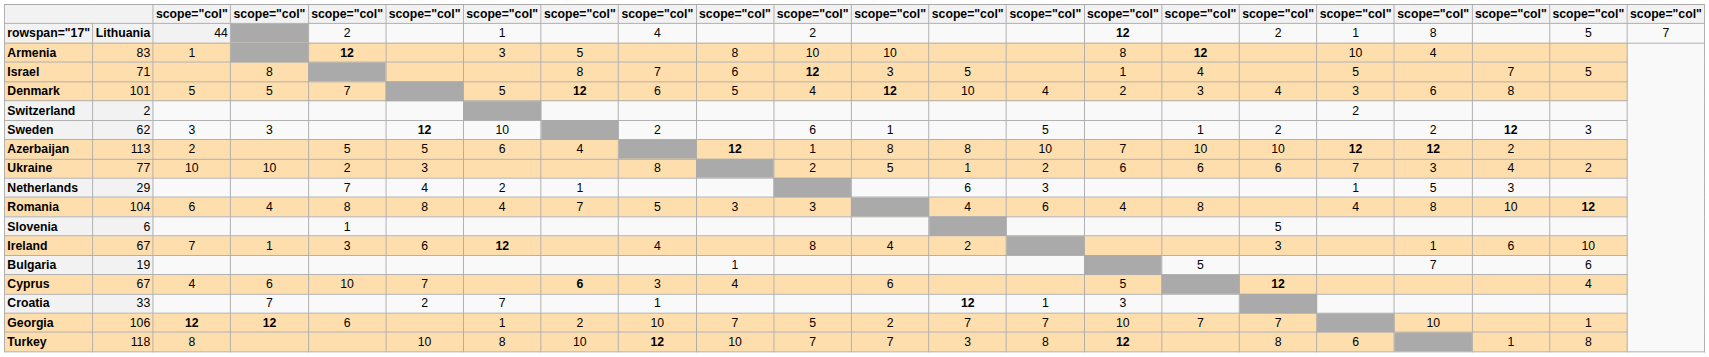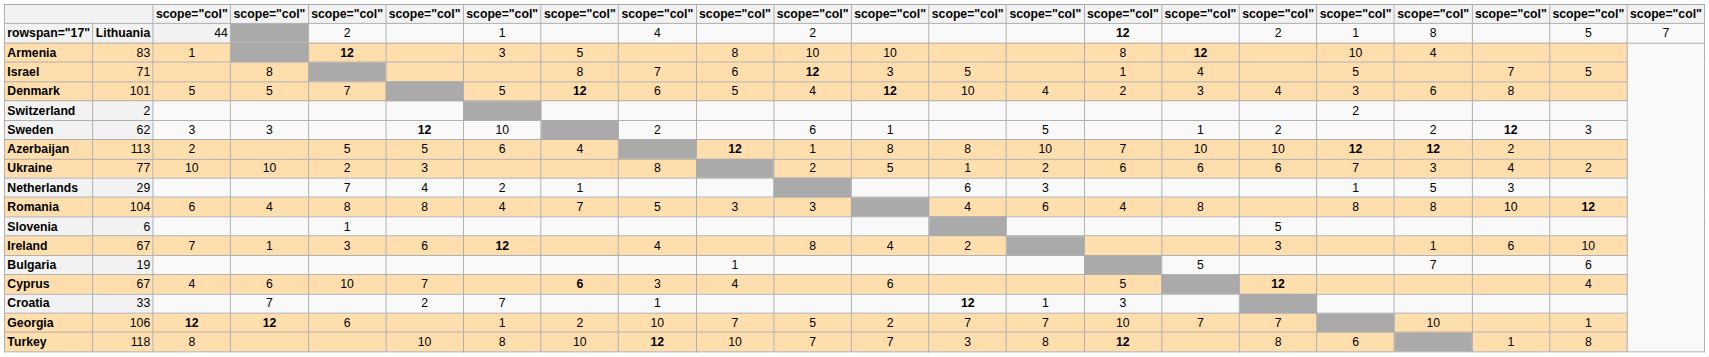(1356, 207) 4 -> (1356, 207) 8
